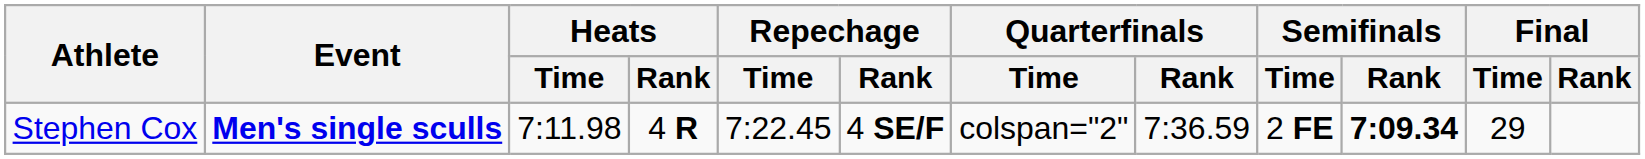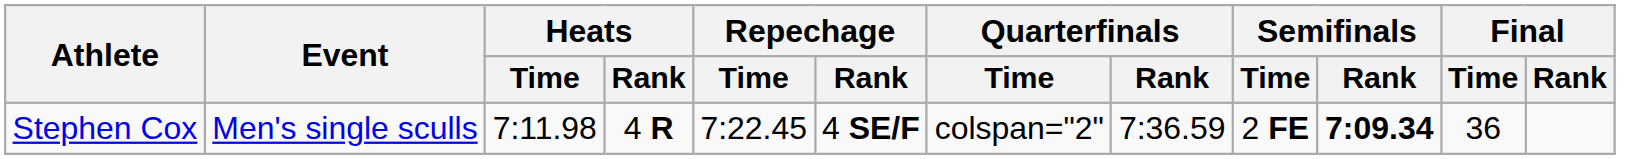(357, 129) bold -> (345, 129) normal
(1508, 129) 29 -> (1483, 129) 36
